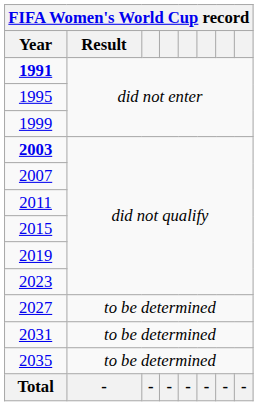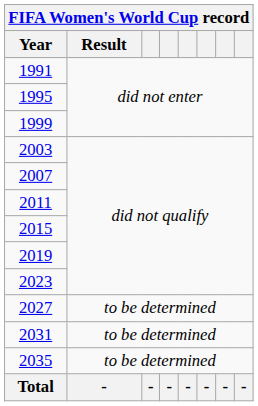(36, 70) bold -> (36, 70) normal
(36, 149) bold -> (36, 149) normal
